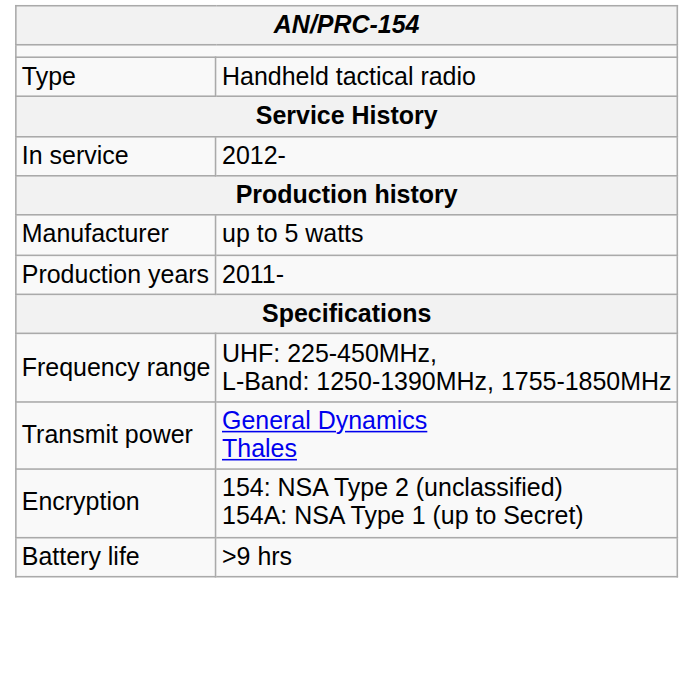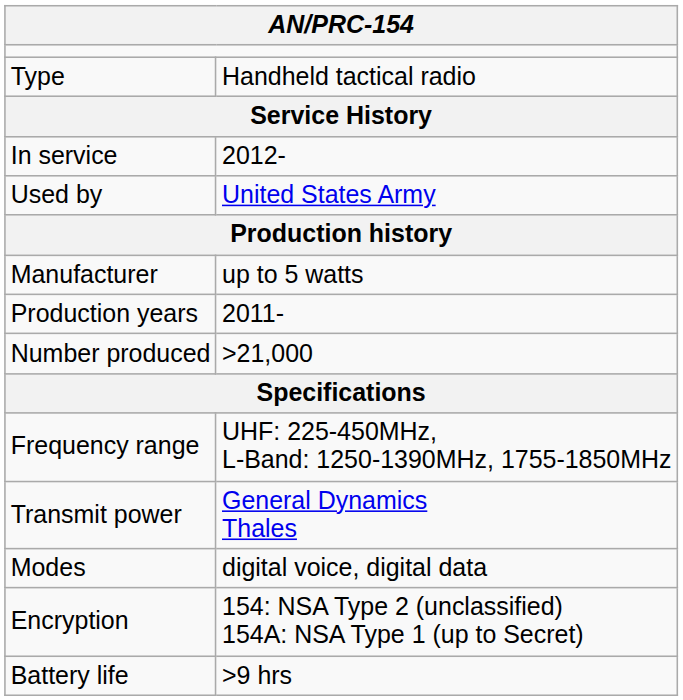+ row: (56, 195)
+ row: (111, 353)
+ row: (48, 567)
